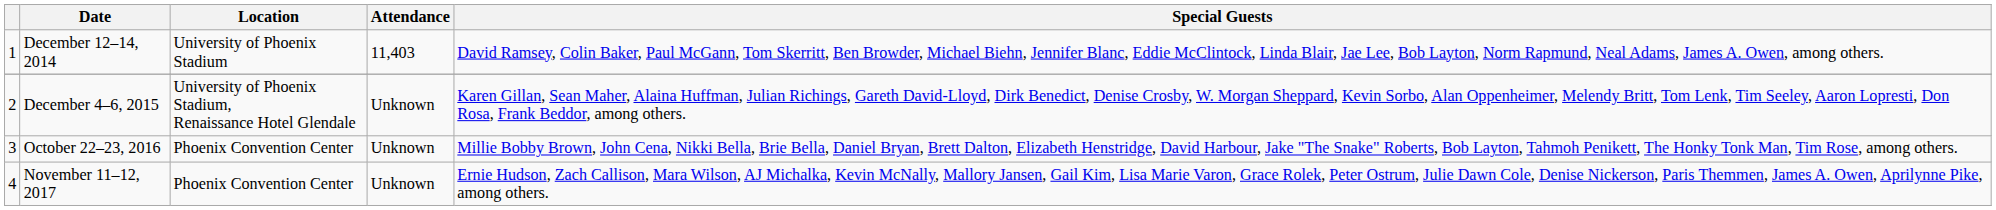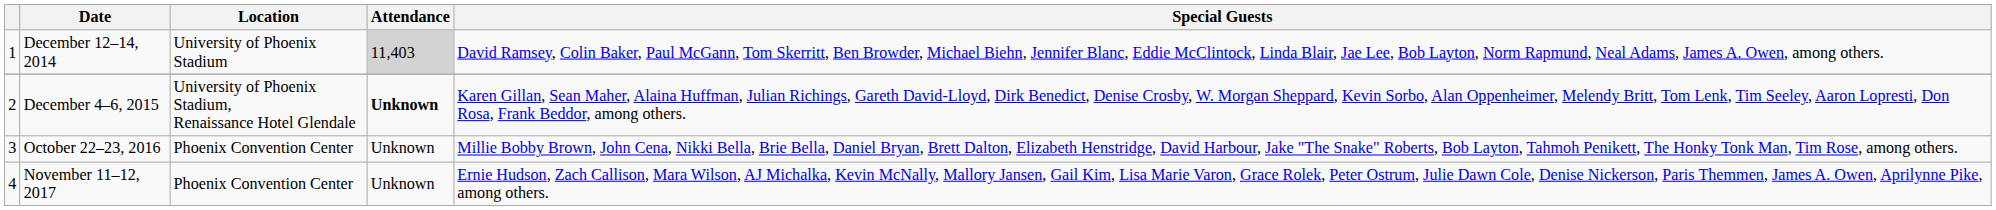(393, 52) no background -> (393, 52) lightgrey background
(403, 104) normal -> (405, 104) bold
